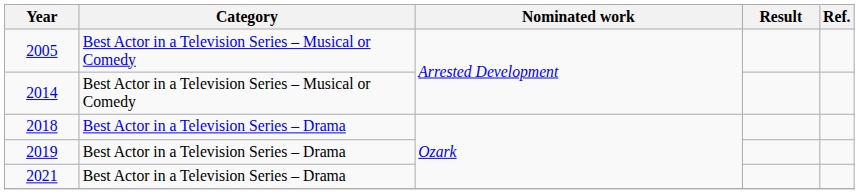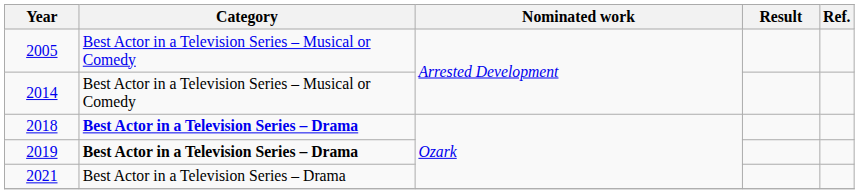(214, 126) normal -> (221, 126) bold
(214, 151) normal -> (221, 151) bold
